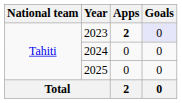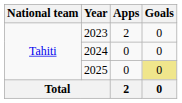(126, 32) bold -> (126, 32) normal
(159, 32) lavender background -> (159, 32) no background
(159, 70) no background -> (159, 70) khaki background
